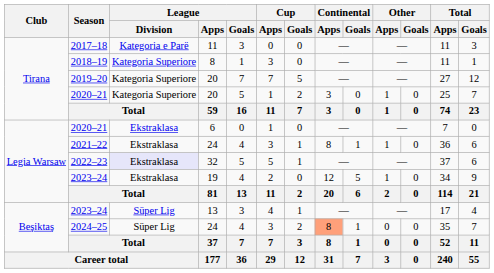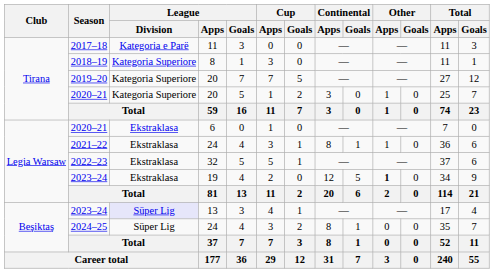(154, 161) lavender background -> (154, 161) no background
(387, 177) normal -> (387, 177) bold
(154, 210) no background -> (154, 210) lavender background
(329, 227) lightsalmon background -> (329, 227) no background
